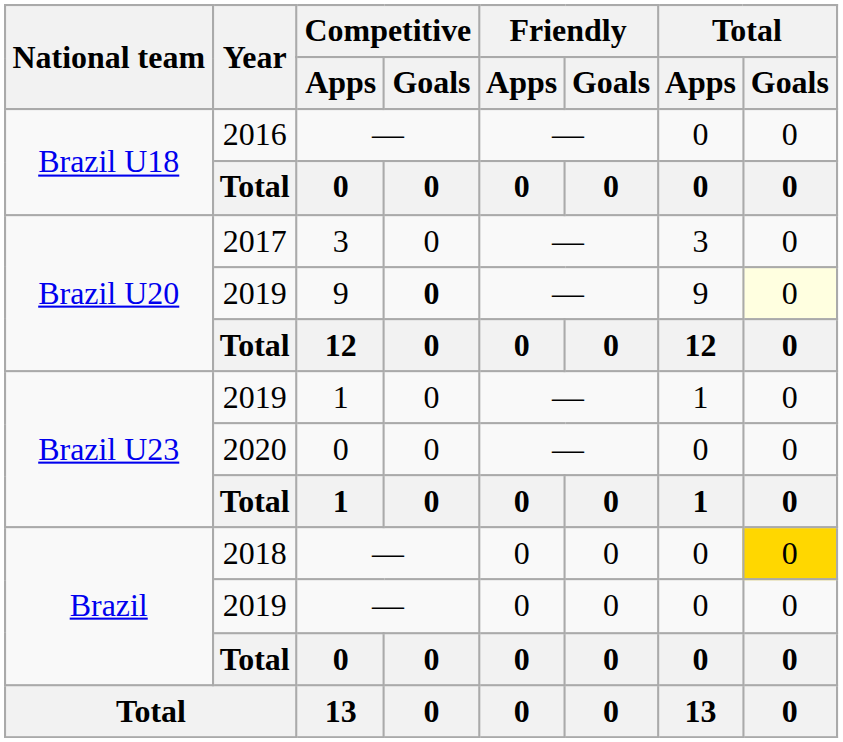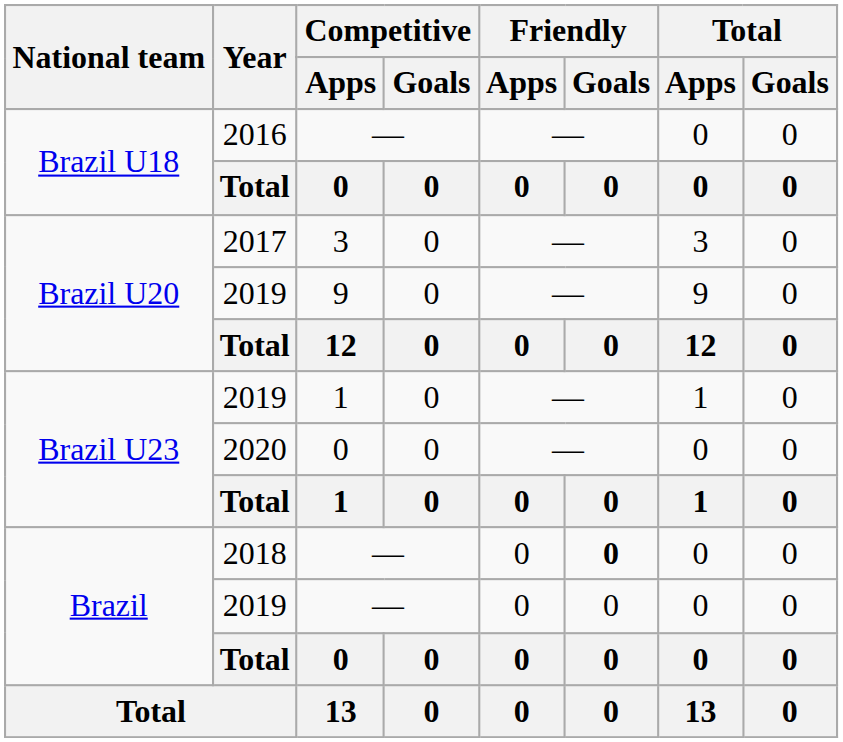(431, 292) bold -> (431, 292) normal
(790, 292) lightyellow background -> (790, 292) no background
(611, 553) normal -> (611, 553) bold
(790, 553) gold background -> (790, 553) no background
